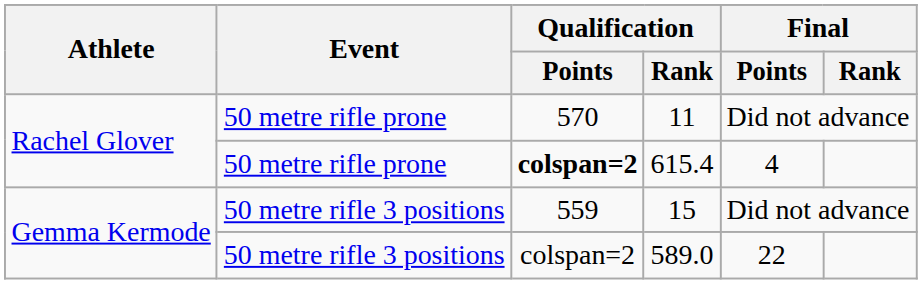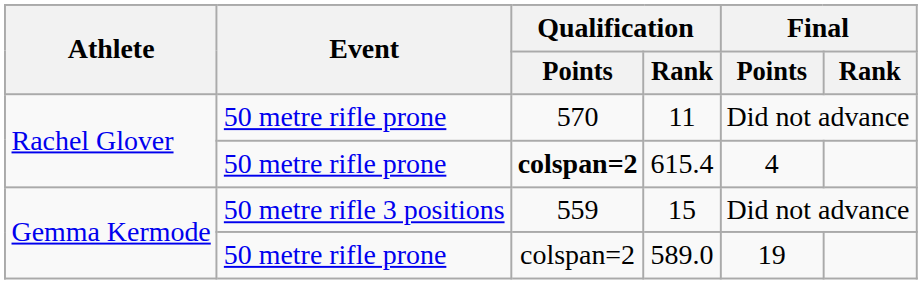(364, 255) 50 metre rifle 3 positions -> (335, 255) 50 metre rifle prone
(772, 255) 22 -> (772, 255) 19
